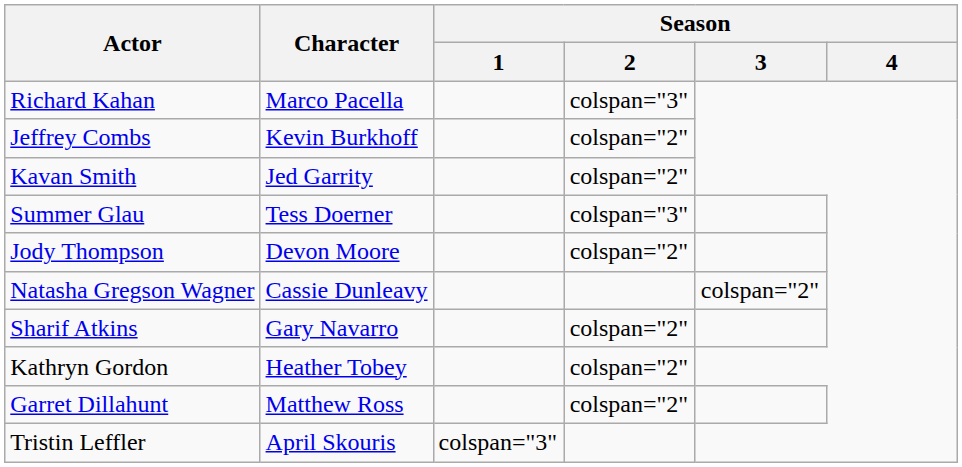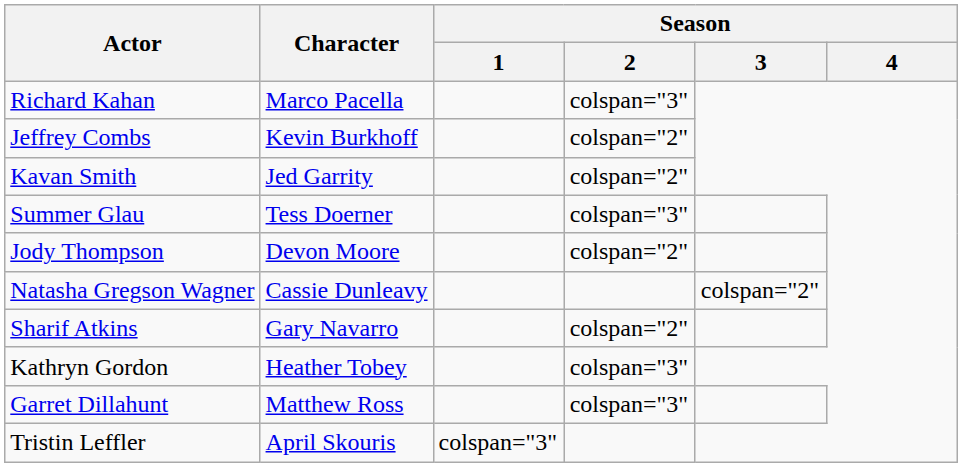(629, 366) colspan="2" -> (629, 366) colspan="3"
(629, 404) colspan="2" -> (629, 404) colspan="3"
